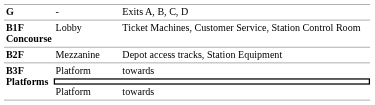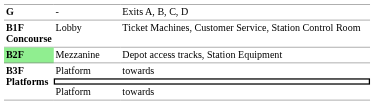(15, 55) no background -> (15, 55) lightgreen background
